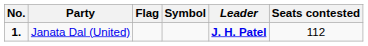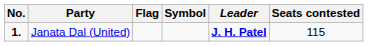(316, 31) 112 -> (316, 31) 115
